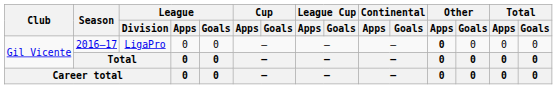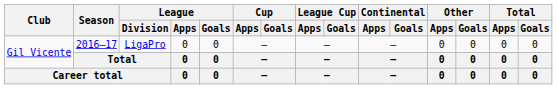(442, 44) bold -> (442, 44) normal
